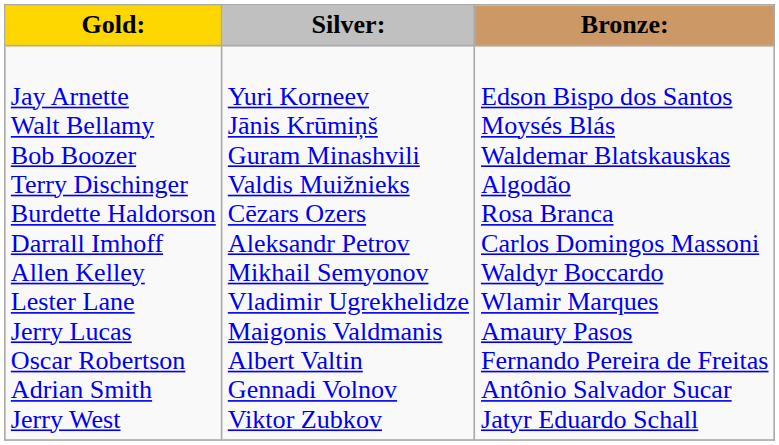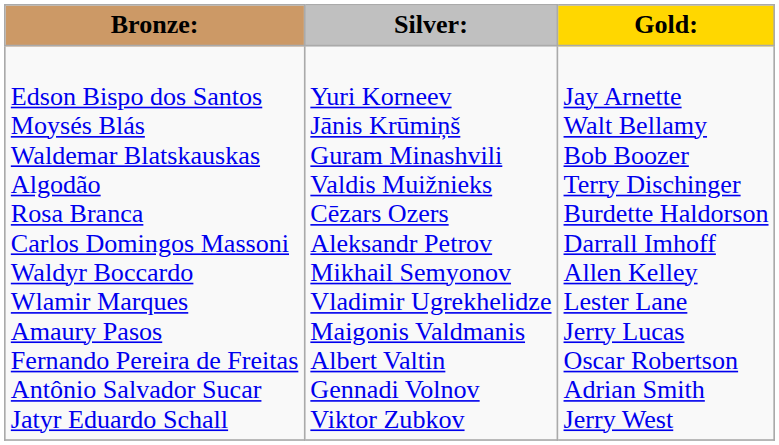columns swapped: (113, 25) <-> (625, 25)
